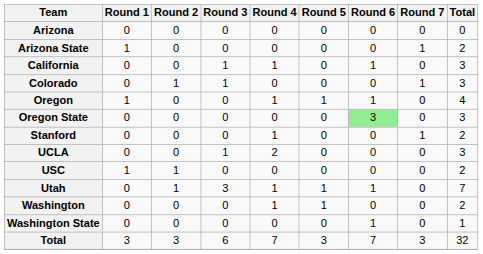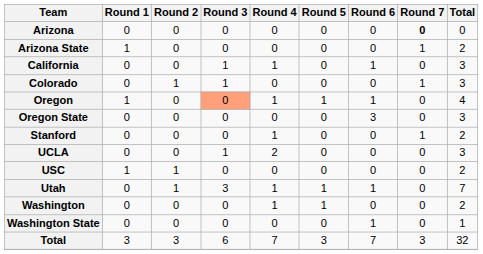(422, 30) normal -> (422, 30) bold
(225, 100) no background -> (225, 100) lightsalmon background
(373, 118) lightgreen background -> (373, 118) no background
